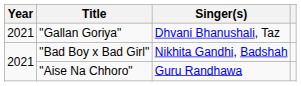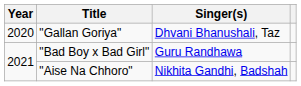(20, 33) 2021 -> (20, 33) 2020
(221, 52) Nikhita Gandhi, Badshah -> (198, 52) Guru Randhawa
(198, 71) Guru Randhawa -> (221, 71) Nikhita Gandhi, Badshah
